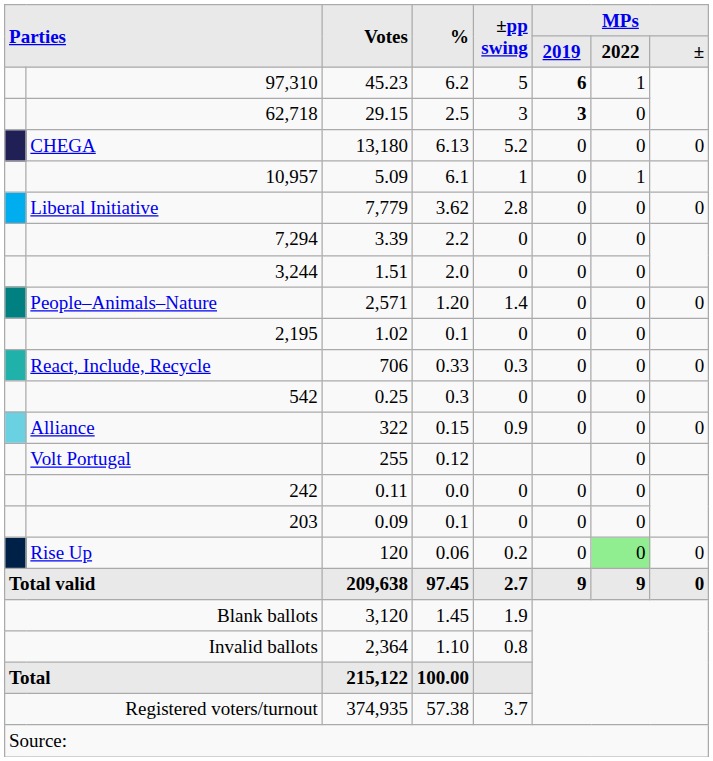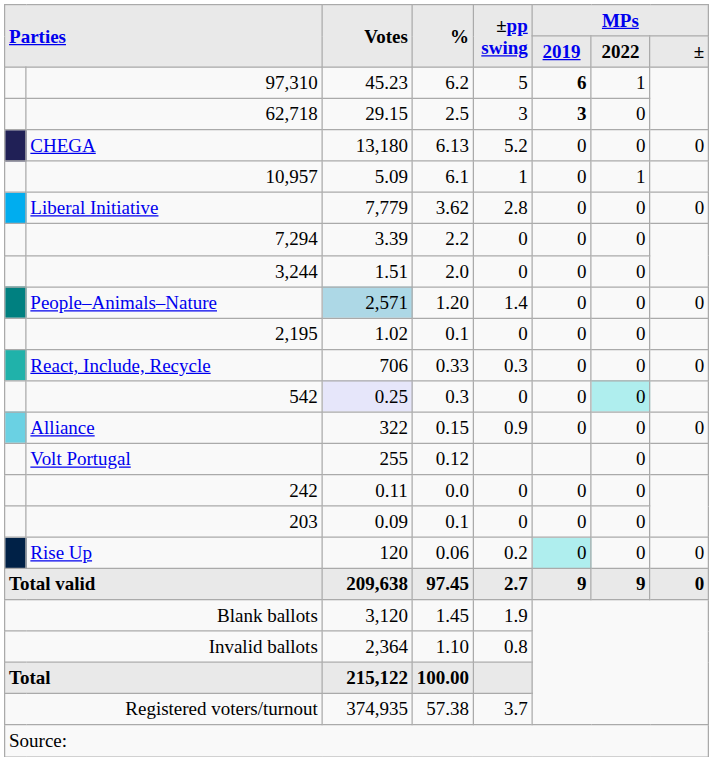(387, 302) no background -> (387, 302) lightblue background
(391, 396) no background -> (391, 396) lavender background
(641, 396) no background -> (641, 396) paleturquoise background
(582, 552) no background -> (582, 552) paleturquoise background
(641, 552) lightgreen background -> (641, 552) no background
